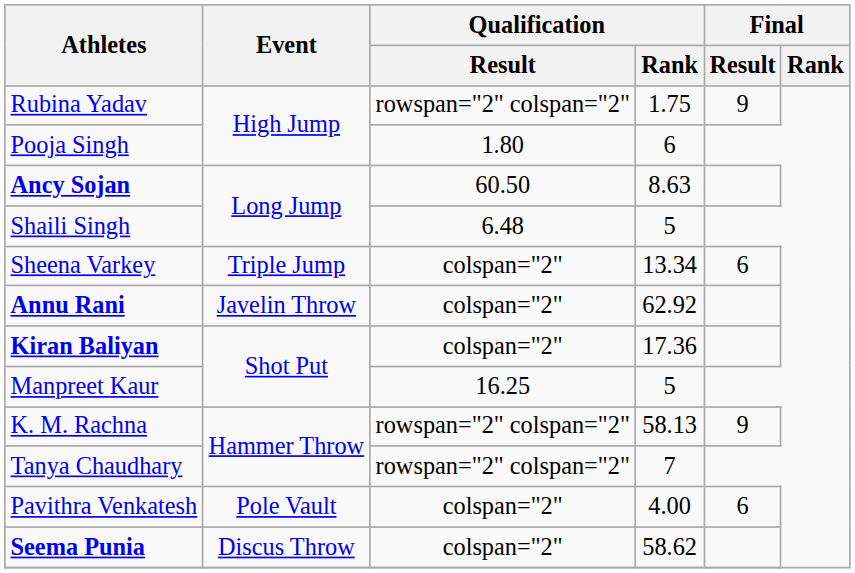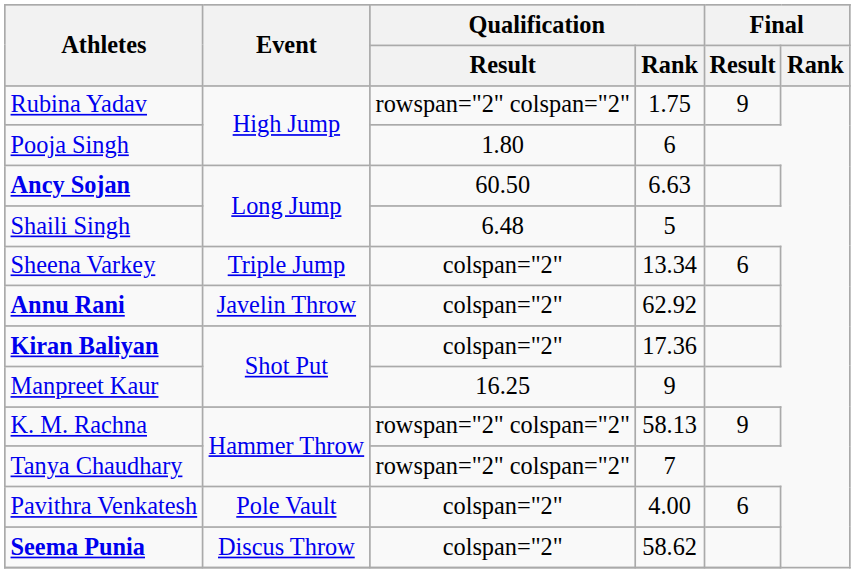(670, 185) 8.63 -> (670, 185) 6.63
(670, 386) 5 -> (670, 386) 9
